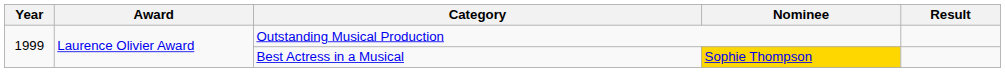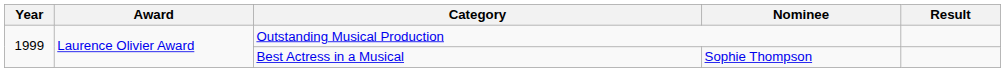(758, 57) gold background -> (758, 57) no background
